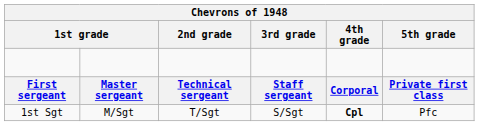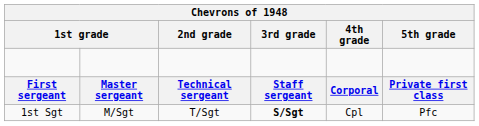(288, 112) normal -> (288, 112) bold
(354, 112) bold -> (354, 112) normal
